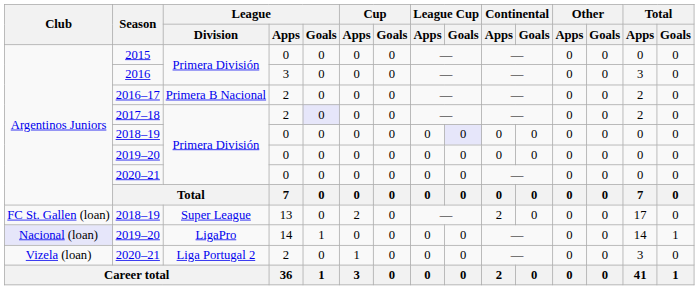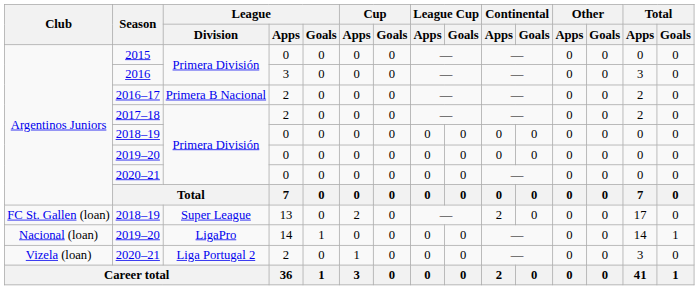(321, 114) lavender background -> (321, 114) no background
(463, 134) lavender background -> (463, 134) no background
(59, 235) lavender background -> (59, 235) no background
